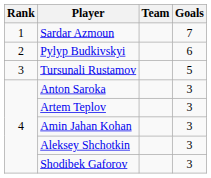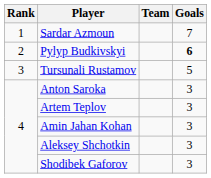(189, 51) normal -> (189, 51) bold
